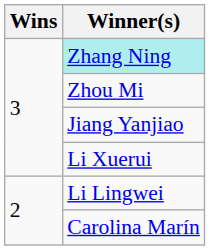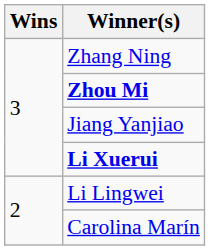(119, 55) paleturquoise background -> (119, 55) no background
(105, 90) normal -> (108, 90) bold
(110, 158) normal -> (113, 158) bold
